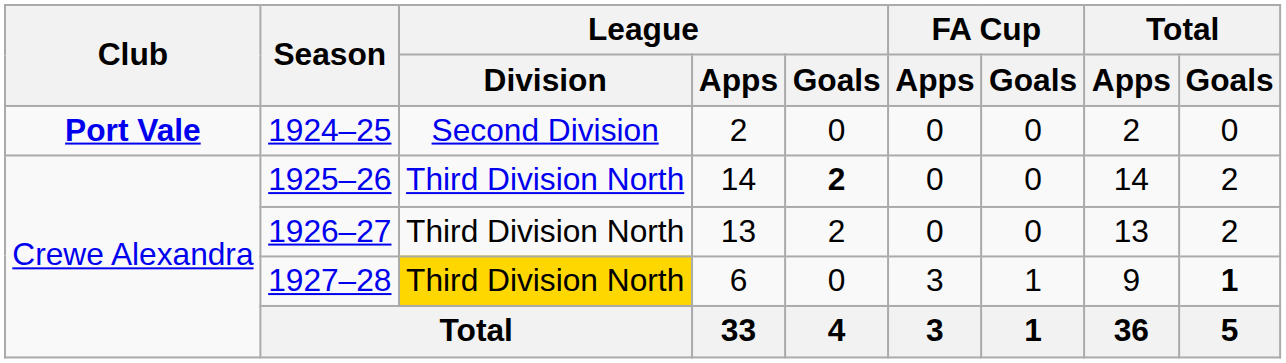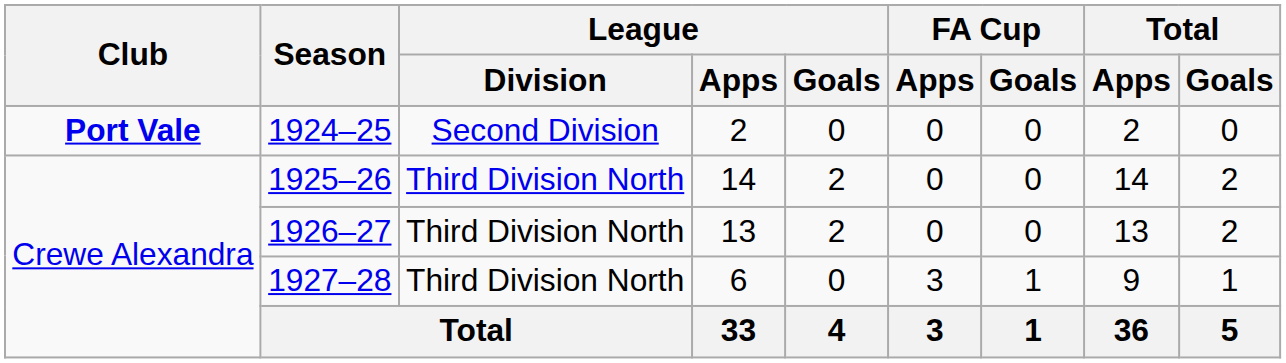(837, 180) bold -> (837, 180) normal
(545, 280) gold background -> (545, 280) no background
(1230, 280) bold -> (1230, 280) normal
